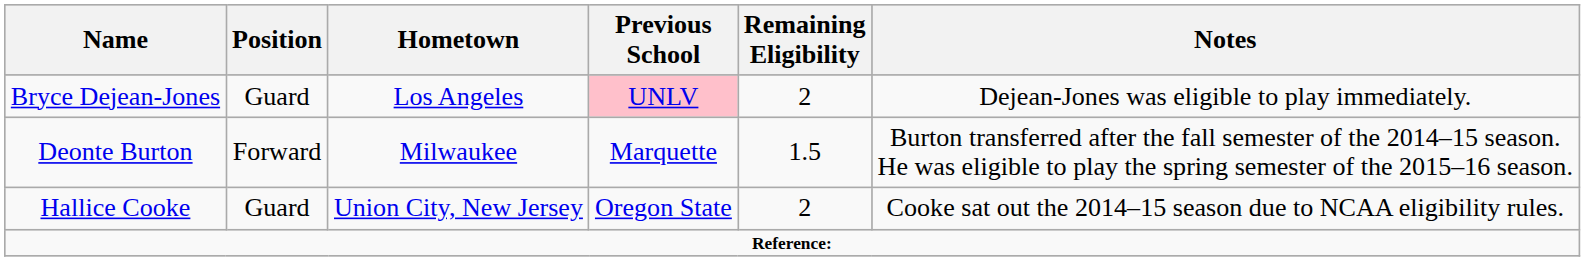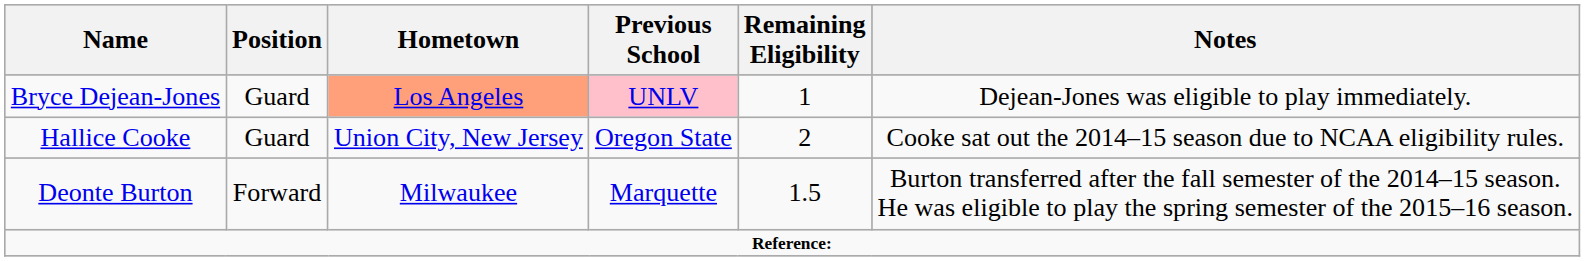(458, 95) no background -> (458, 95) lightsalmon background
(805, 95) 2 -> (805, 95) 1
rows swapped: (115, 207) <-> (115, 151)
